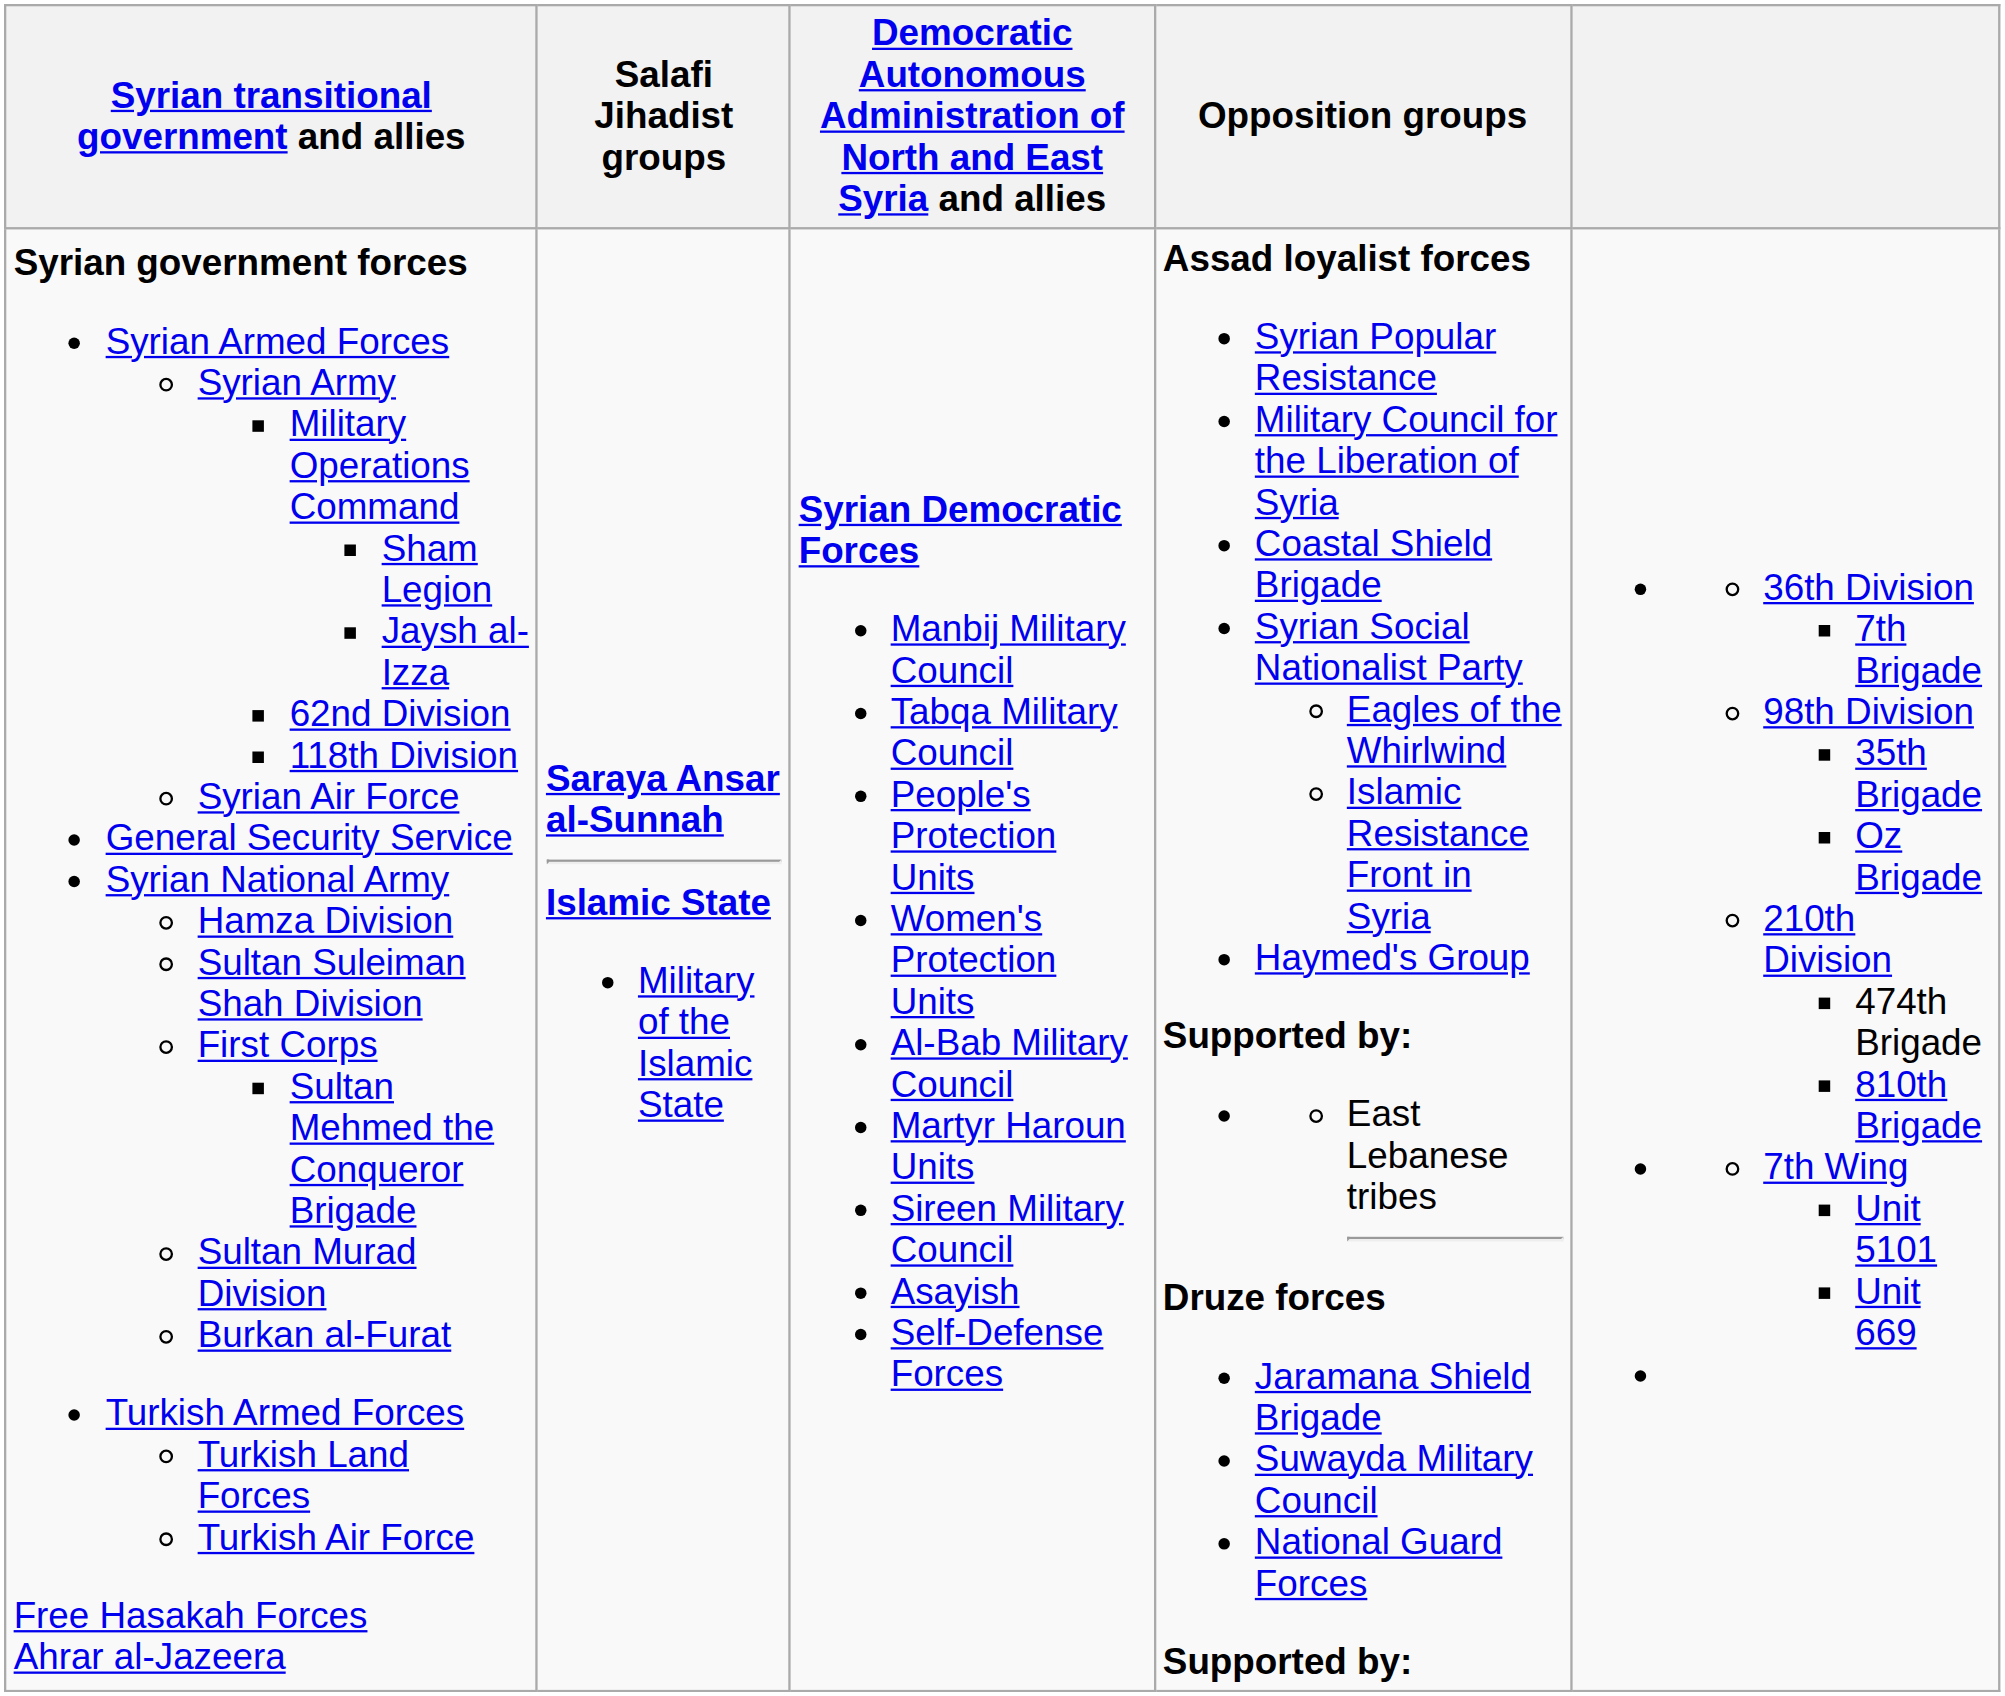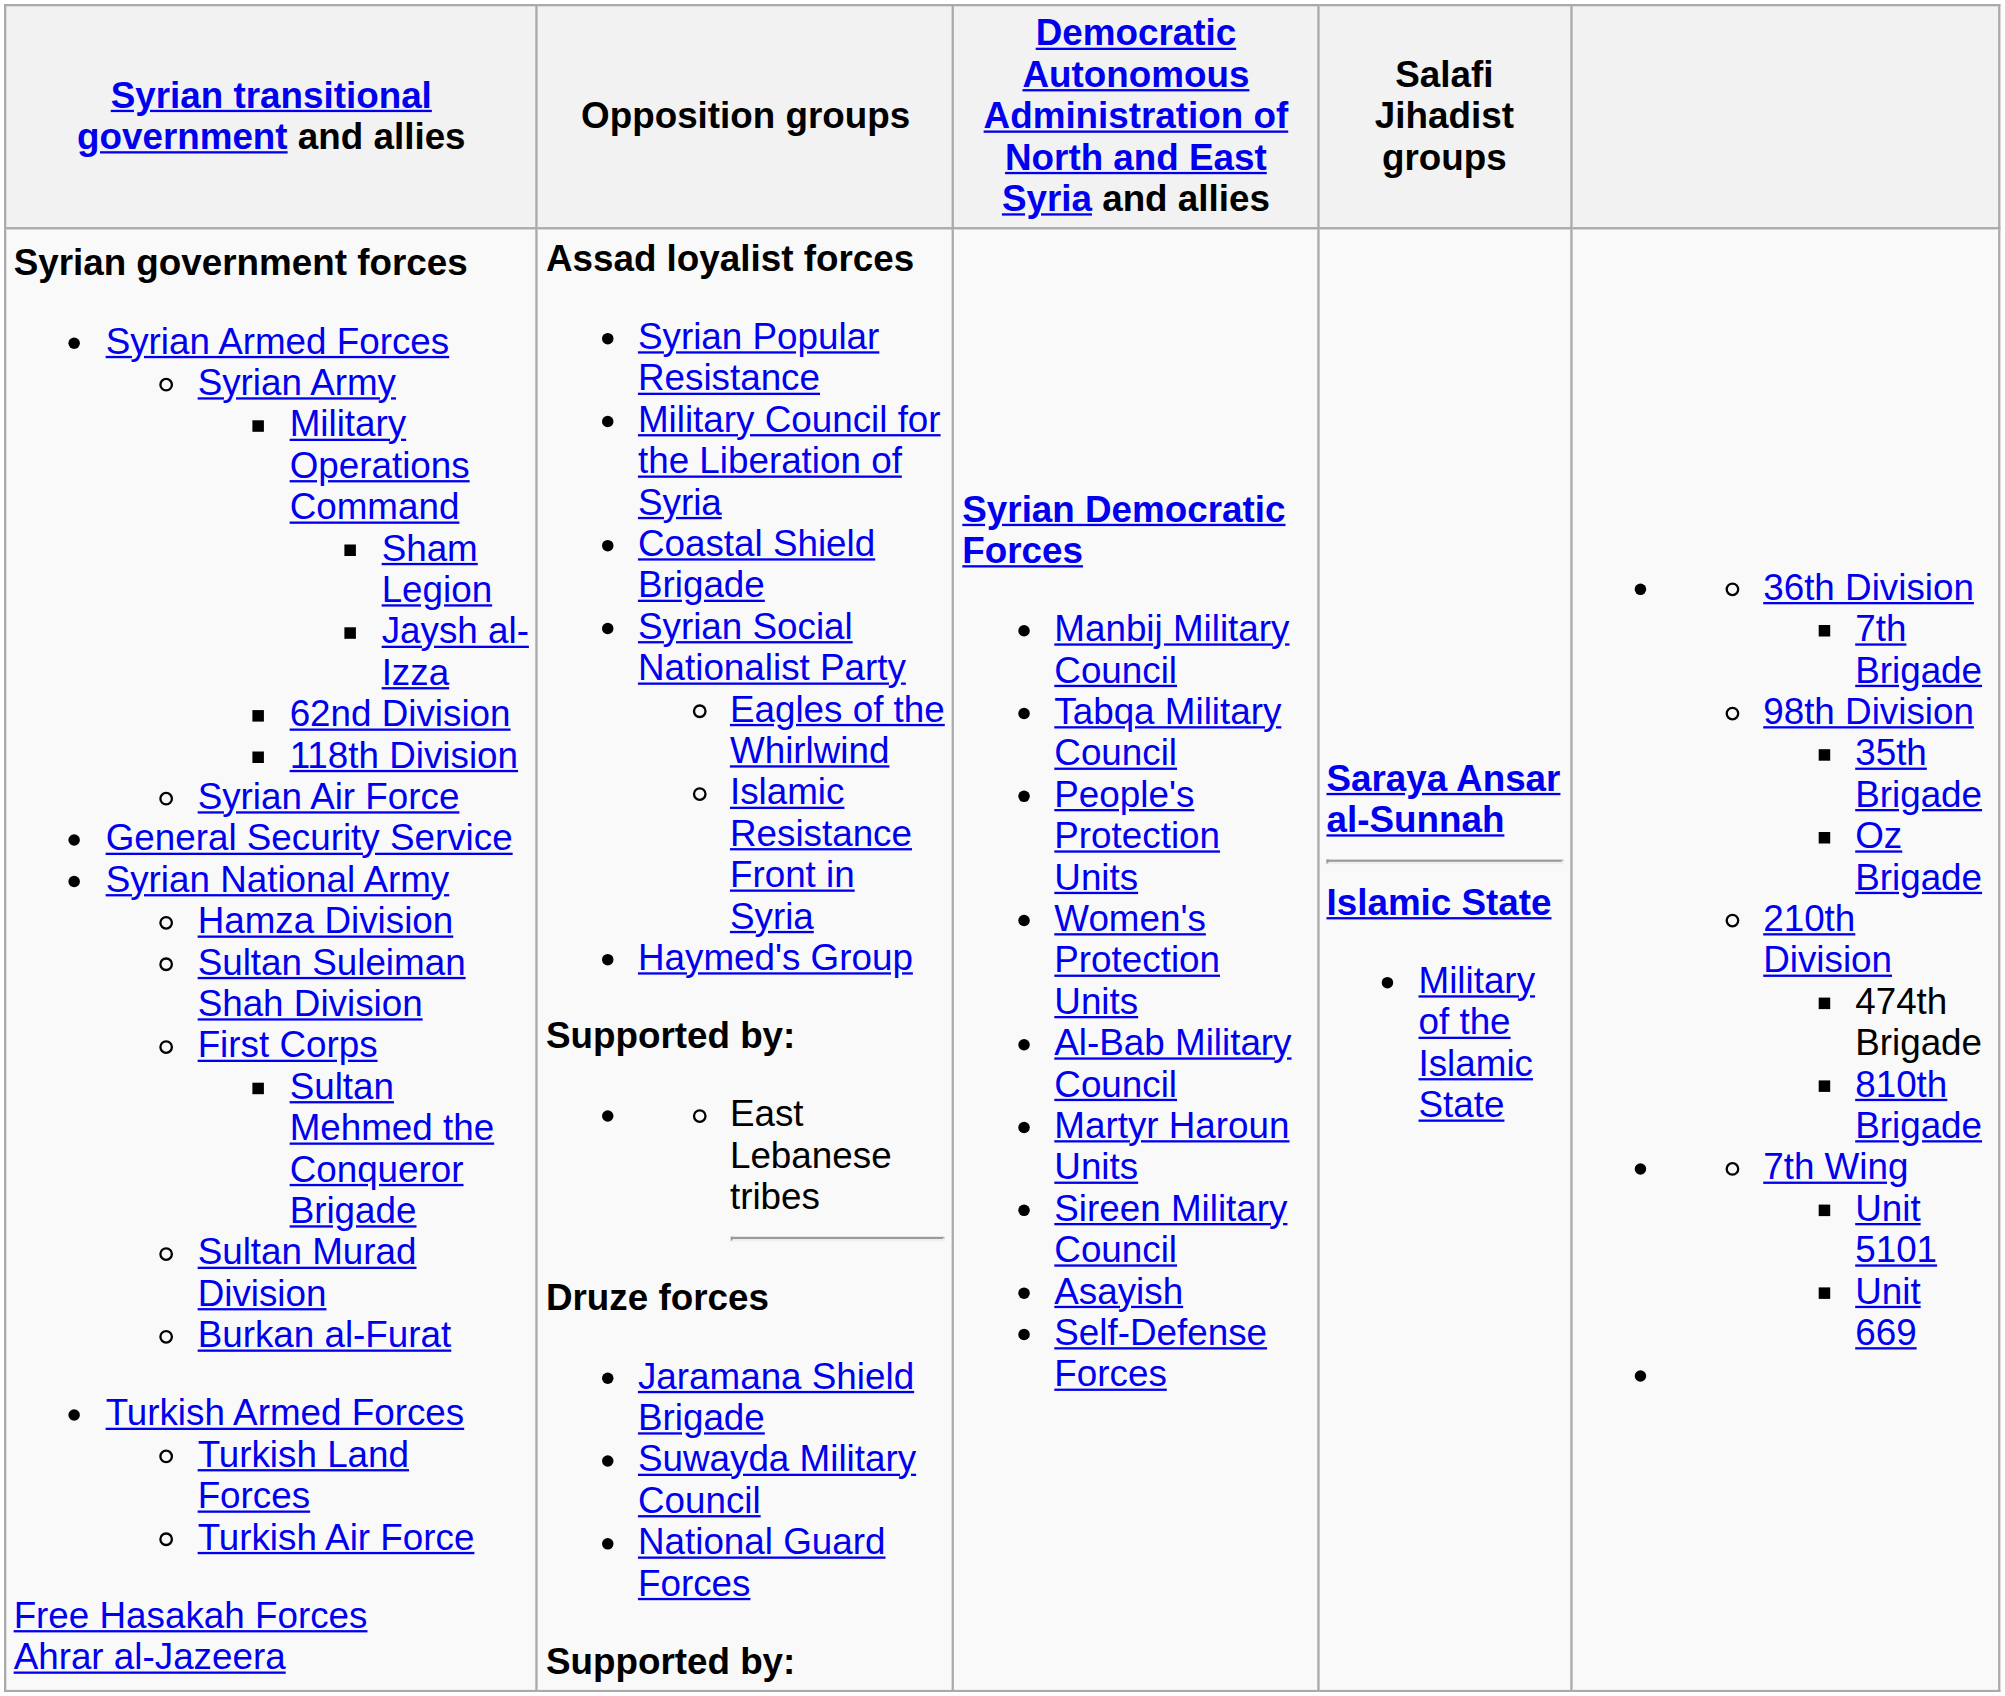columns swapped: (1363, 116) <-> (664, 116)
